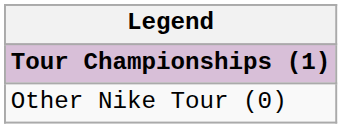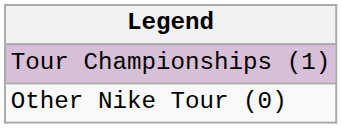(171, 64) bold -> (171, 64) normal
